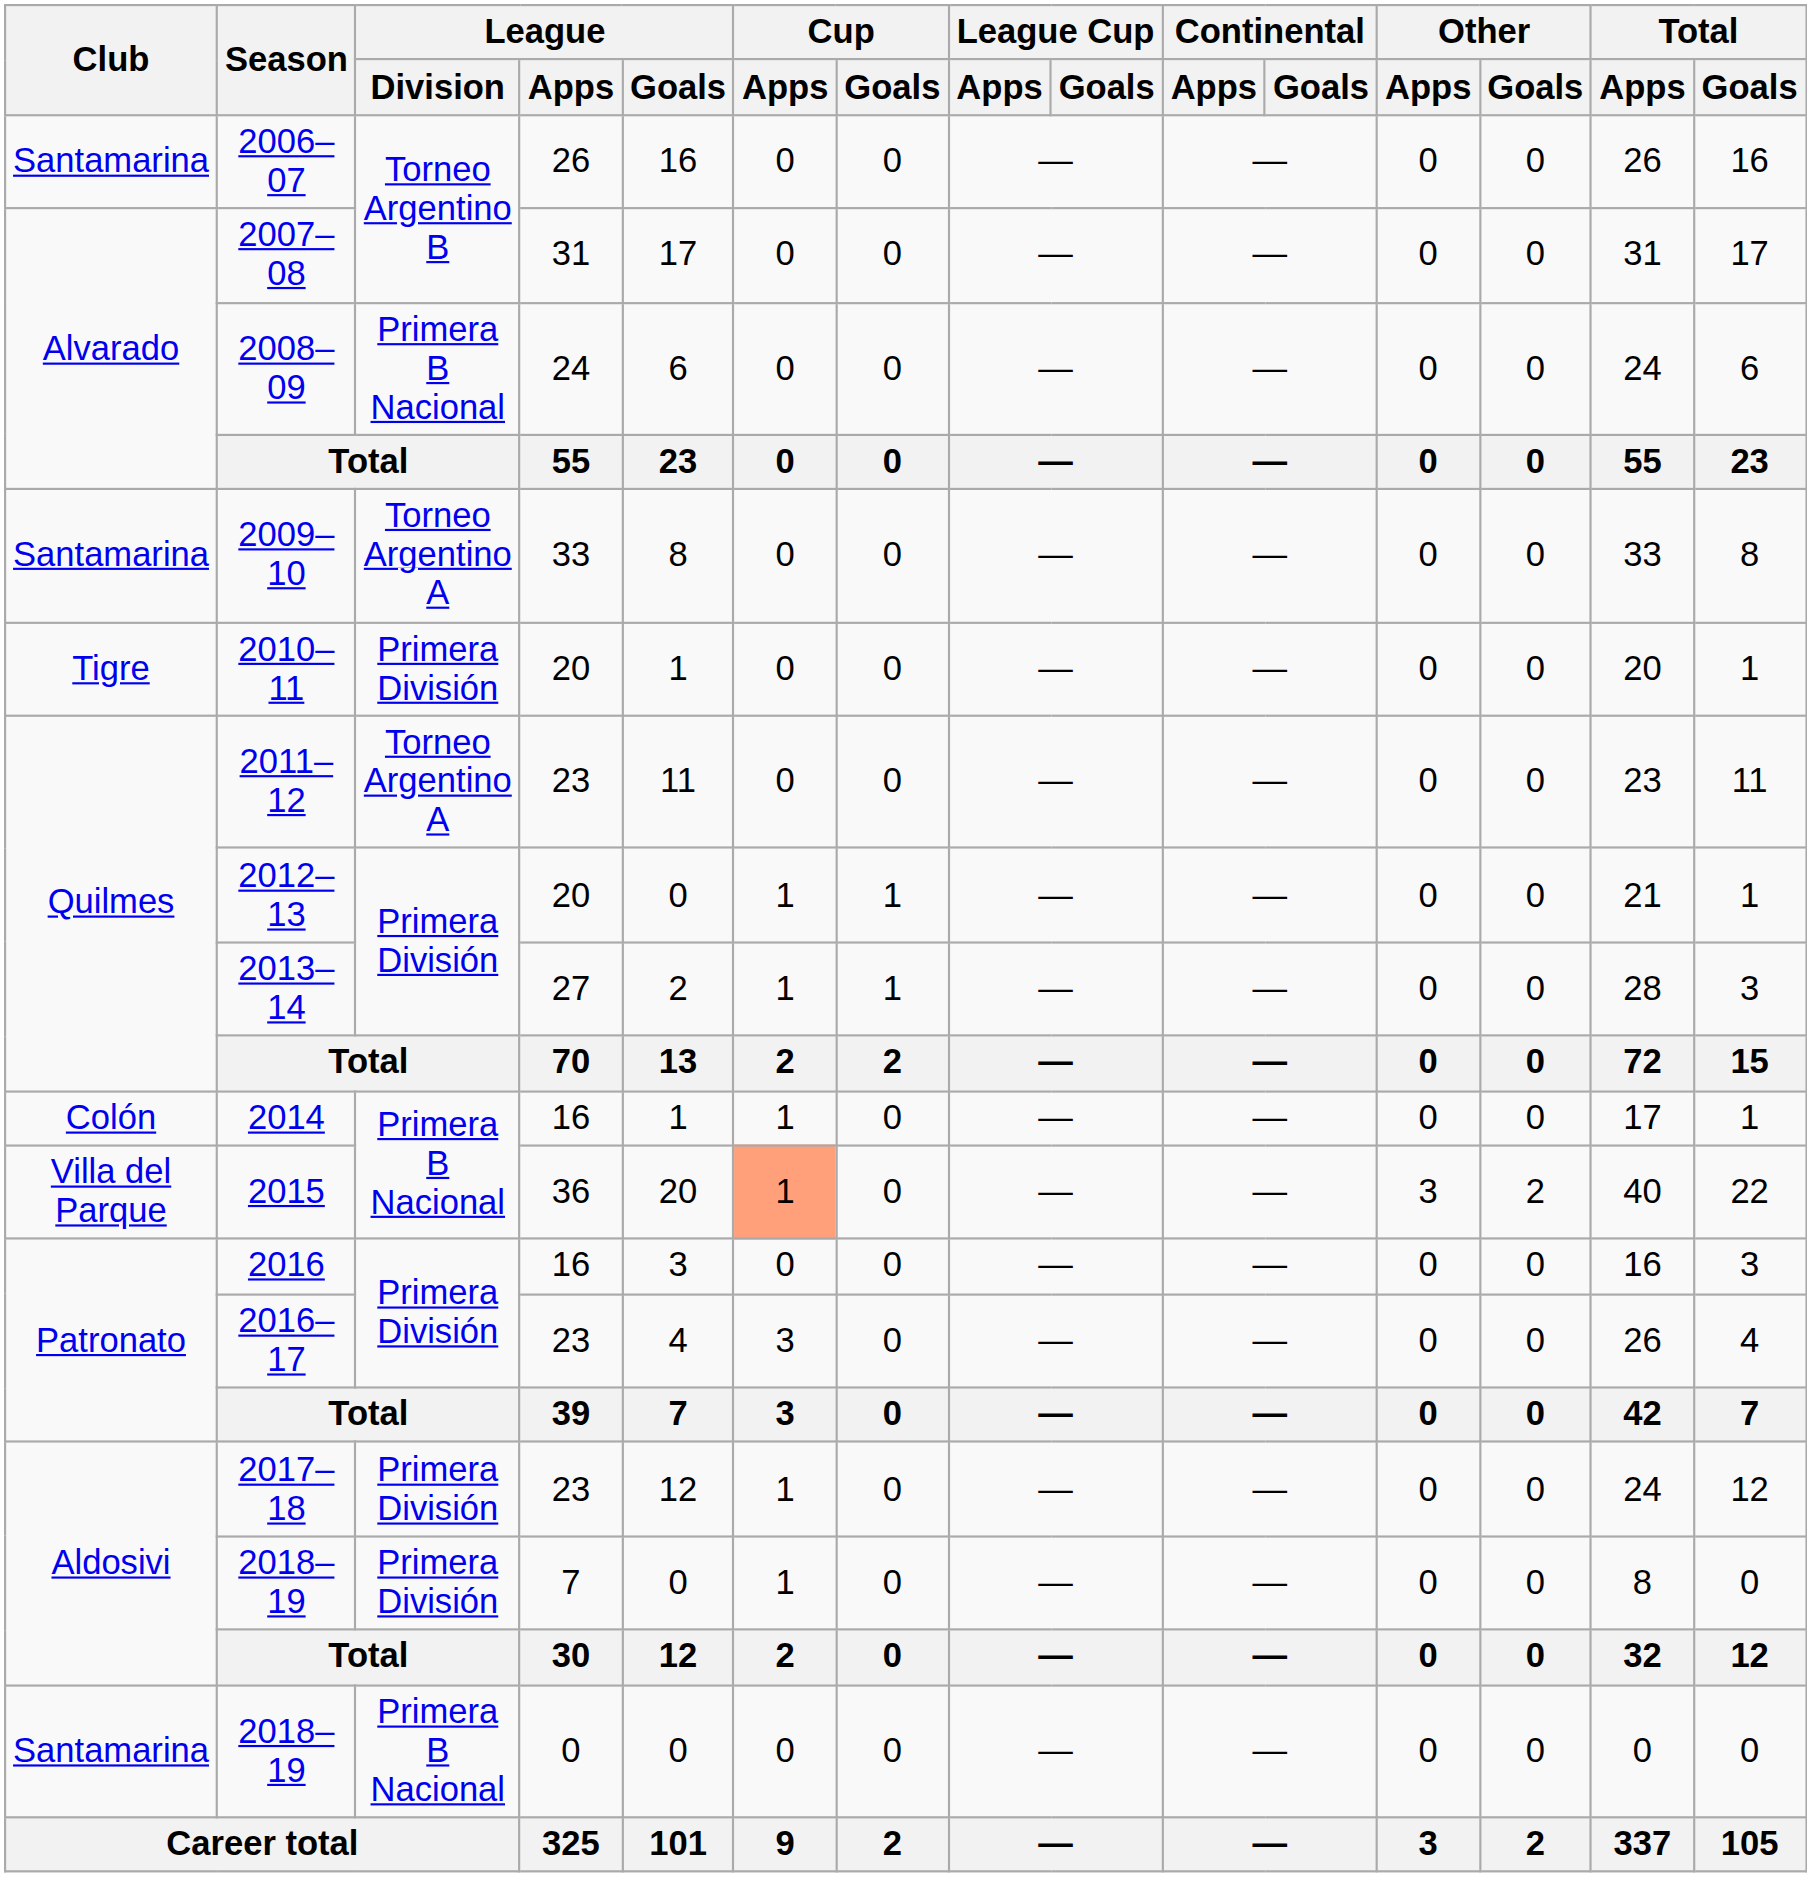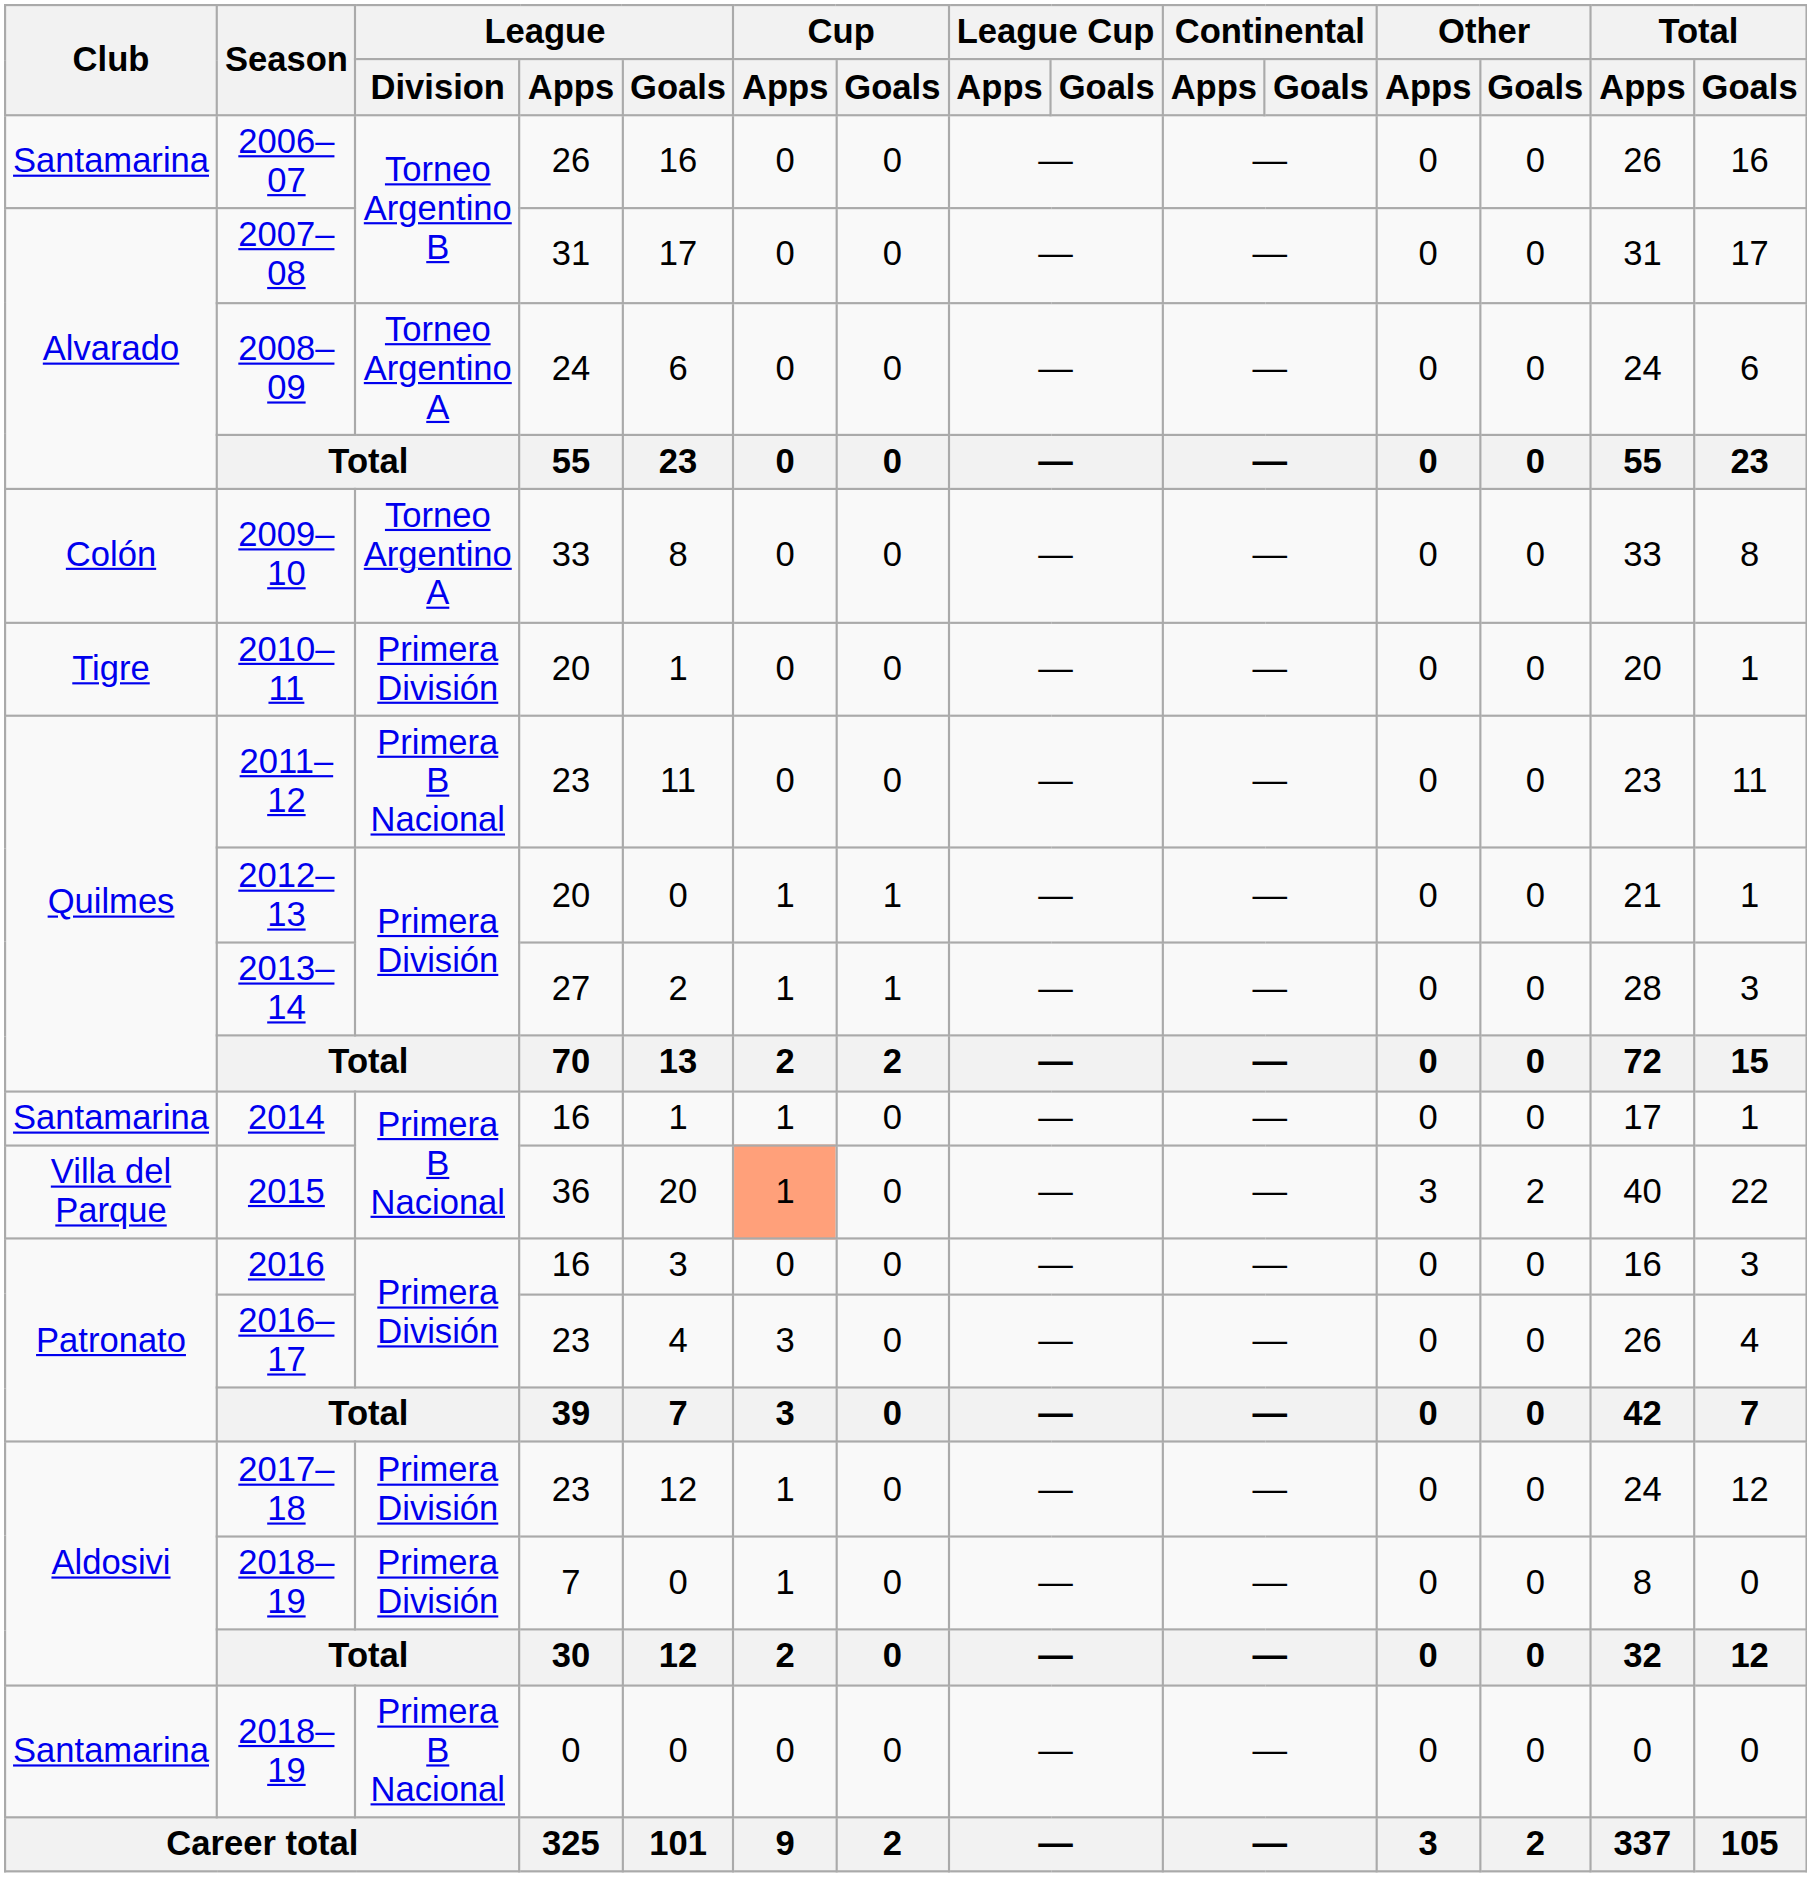(438, 367) Primera B Nacional -> (438, 367) Torneo Argentino A
(111, 555) Santamarina -> (111, 555) Colón
(438, 781) Torneo Argentino A -> (438, 781) Primera B Nacional
(111, 1117) Colón -> (111, 1117) Santamarina
